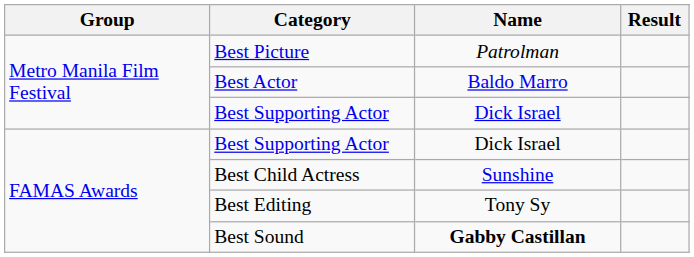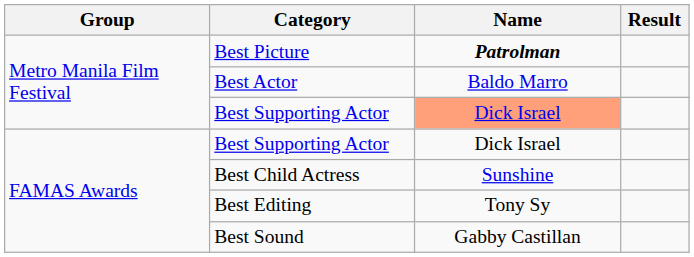(518, 50) normal -> (518, 50) bold
(518, 112) no background -> (518, 112) lightsalmon background
(518, 236) bold -> (518, 236) normal
